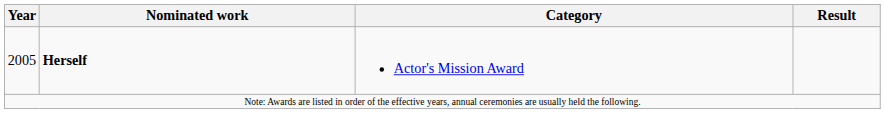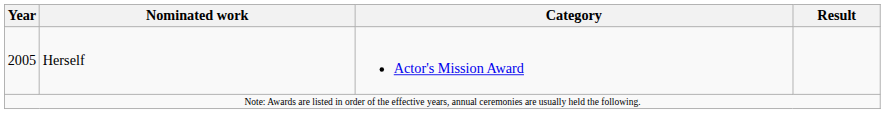(65, 60) bold -> (64, 60) normal
